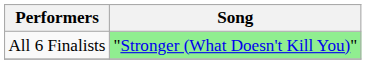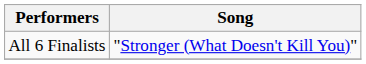(235, 45) lightgreen background -> (235, 45) no background
